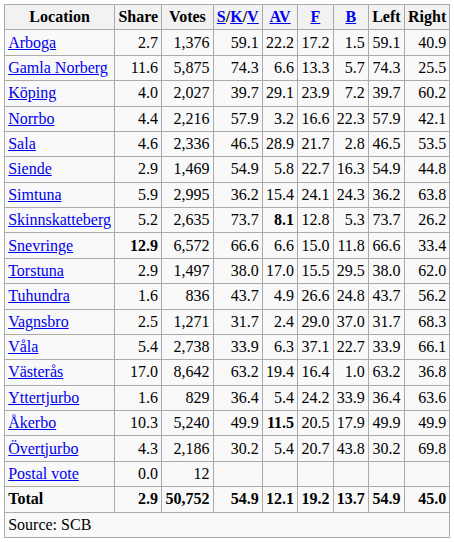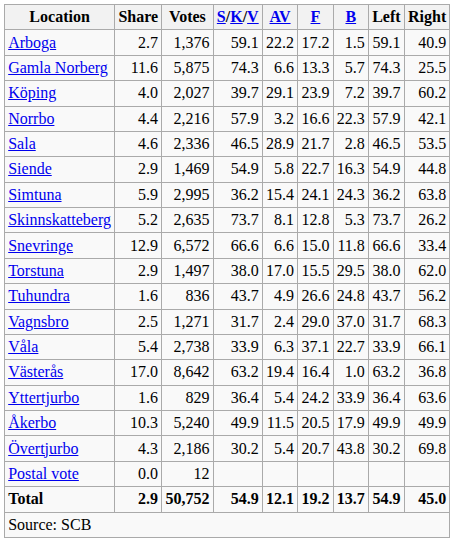(284, 220) bold -> (284, 220) normal
(144, 245) bold -> (144, 245) normal
(280, 423) bold -> (280, 423) normal
